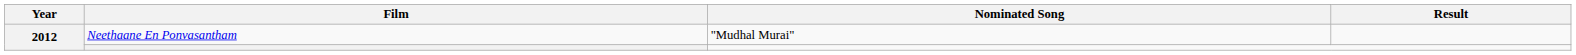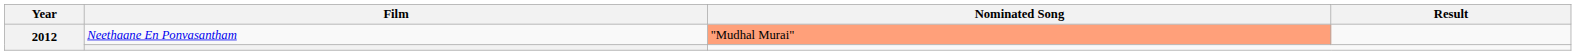(753, 34) no background -> (753, 34) lightsalmon background
